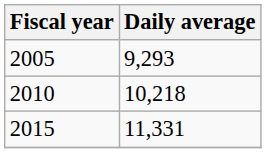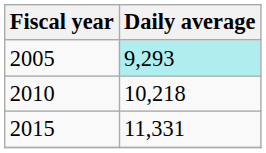(149, 57) no background -> (149, 57) paleturquoise background
